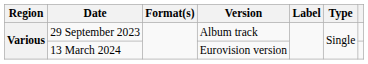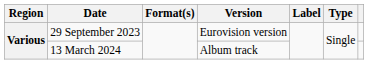(229, 31) Album track -> (243, 31) Eurovision version
(243, 50) Eurovision version -> (229, 50) Album track
